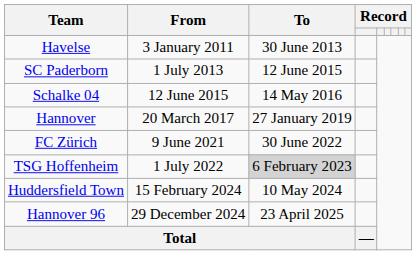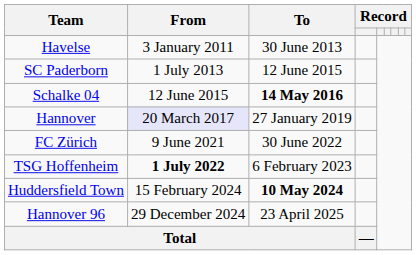(302, 94) normal -> (302, 94) bold
(188, 118) no background -> (188, 118) lavender background
(188, 166) normal -> (188, 166) bold
(302, 166) lightgrey background -> (302, 166) no background
(302, 190) normal -> (302, 190) bold
